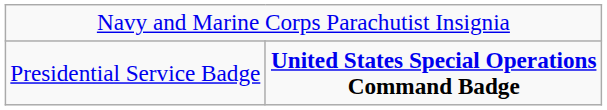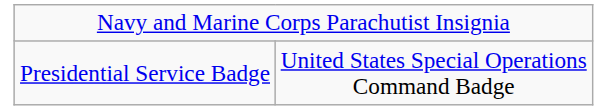(434, 72) bold -> (434, 72) normal
